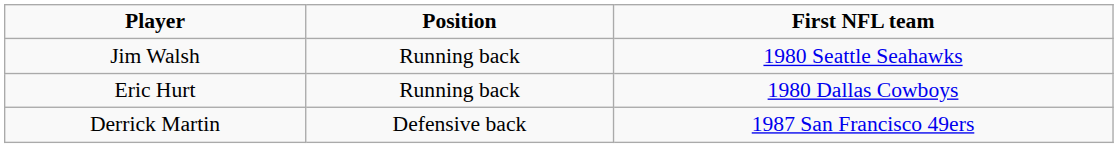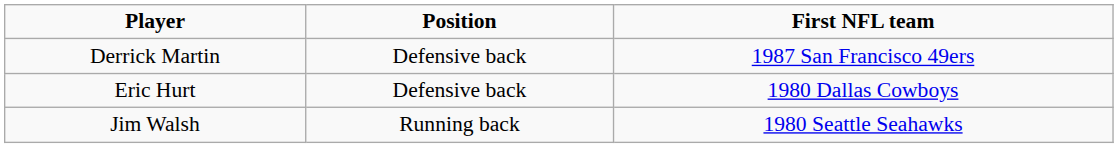rows swapped: (155, 124) <-> (155, 55)
(459, 90) Running back -> (459, 90) Defensive back
